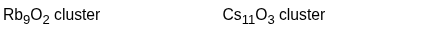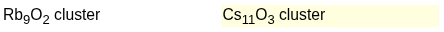(274, 16) no background -> (274, 16) lightyellow background
